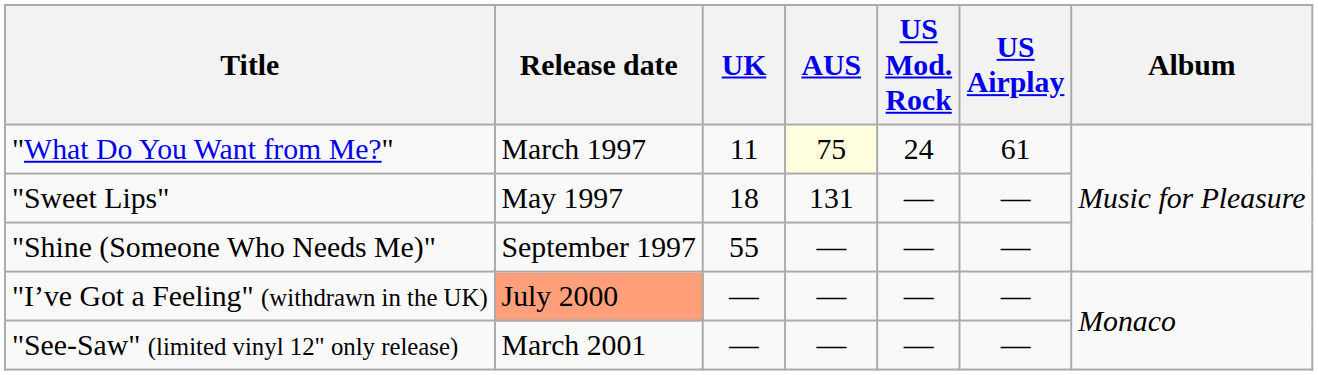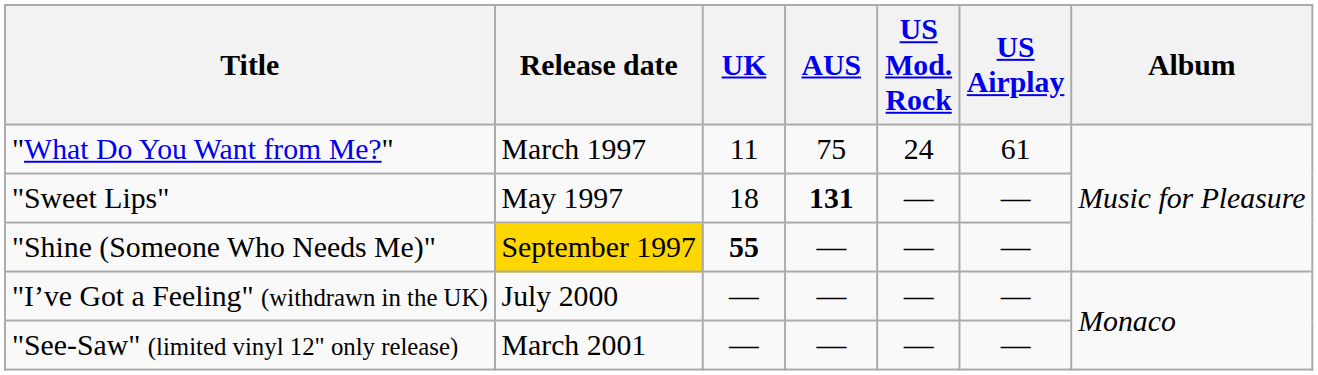(831, 148) lightyellow background -> (831, 148) no background
(831, 198) normal -> (831, 198) bold
(599, 247) no background -> (599, 247) gold background
(744, 247) normal -> (744, 247) bold
(560, 296) lightsalmon background -> (560, 296) no background
